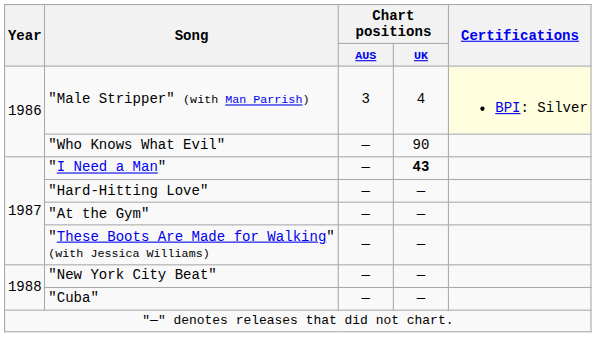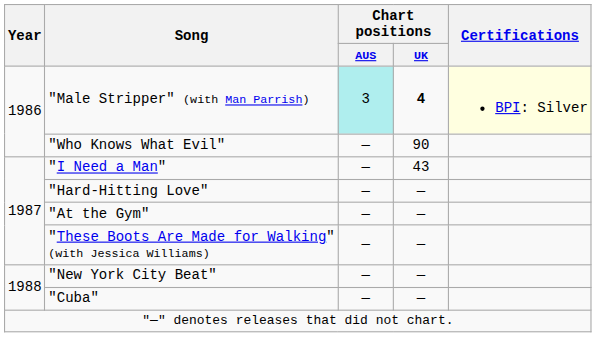(366, 100) no background -> (366, 100) paleturquoise background
(421, 100) normal -> (421, 100) bold
(421, 168) bold -> (421, 168) normal
